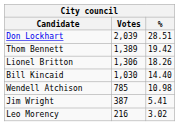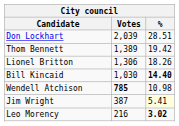(160, 75) normal -> (160, 75) bold
(121, 88) normal -> (121, 88) bold
(157, 101) no background -> (157, 101) lightyellow background
(157, 114) normal -> (157, 114) bold
